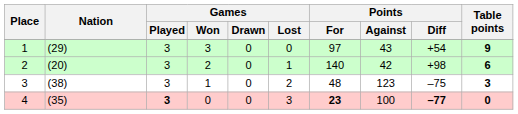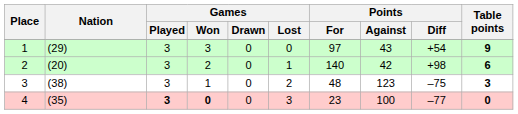(208, 100) normal -> (208, 100) bold
(335, 100) bold -> (335, 100) normal
(437, 100) bold -> (437, 100) normal
